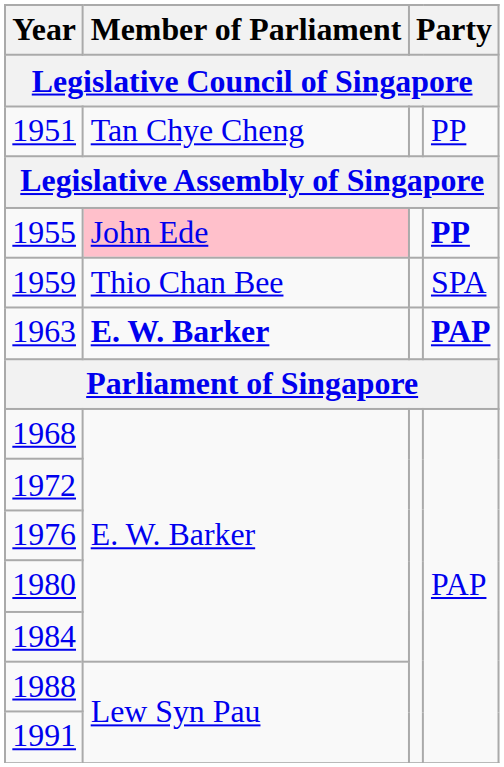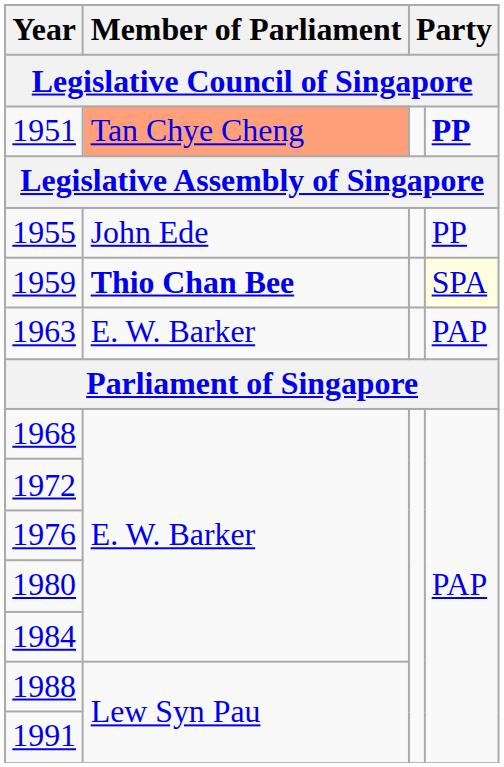(197, 130) no background -> (197, 130) lightsalmon background
(449, 130) normal -> (451, 130) bold
(150, 231) pink background -> (150, 231) no background
(450, 231) bold -> (449, 231) normal
(187, 282) normal -> (192, 282) bold
(459, 282) no background -> (459, 282) lightyellow background
(180, 332) bold -> (173, 332) normal
(461, 332) bold -> (459, 332) normal
